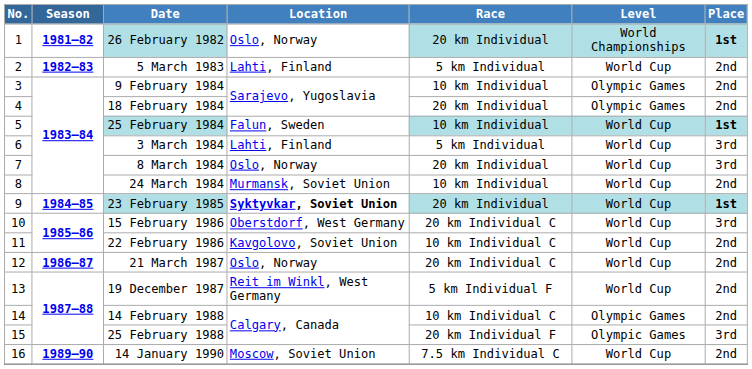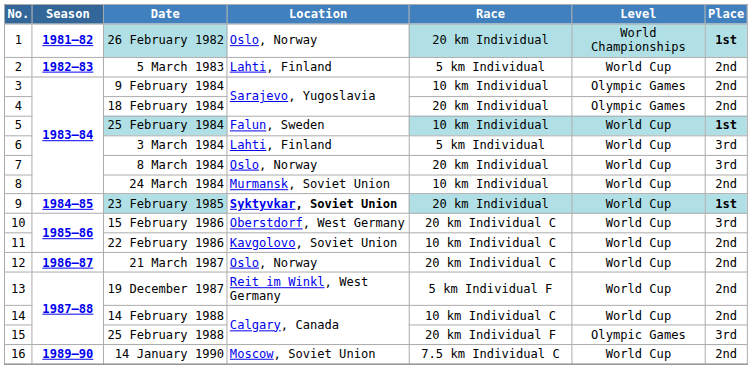(638, 316) Olympic Games -> (638, 316) World Cup
